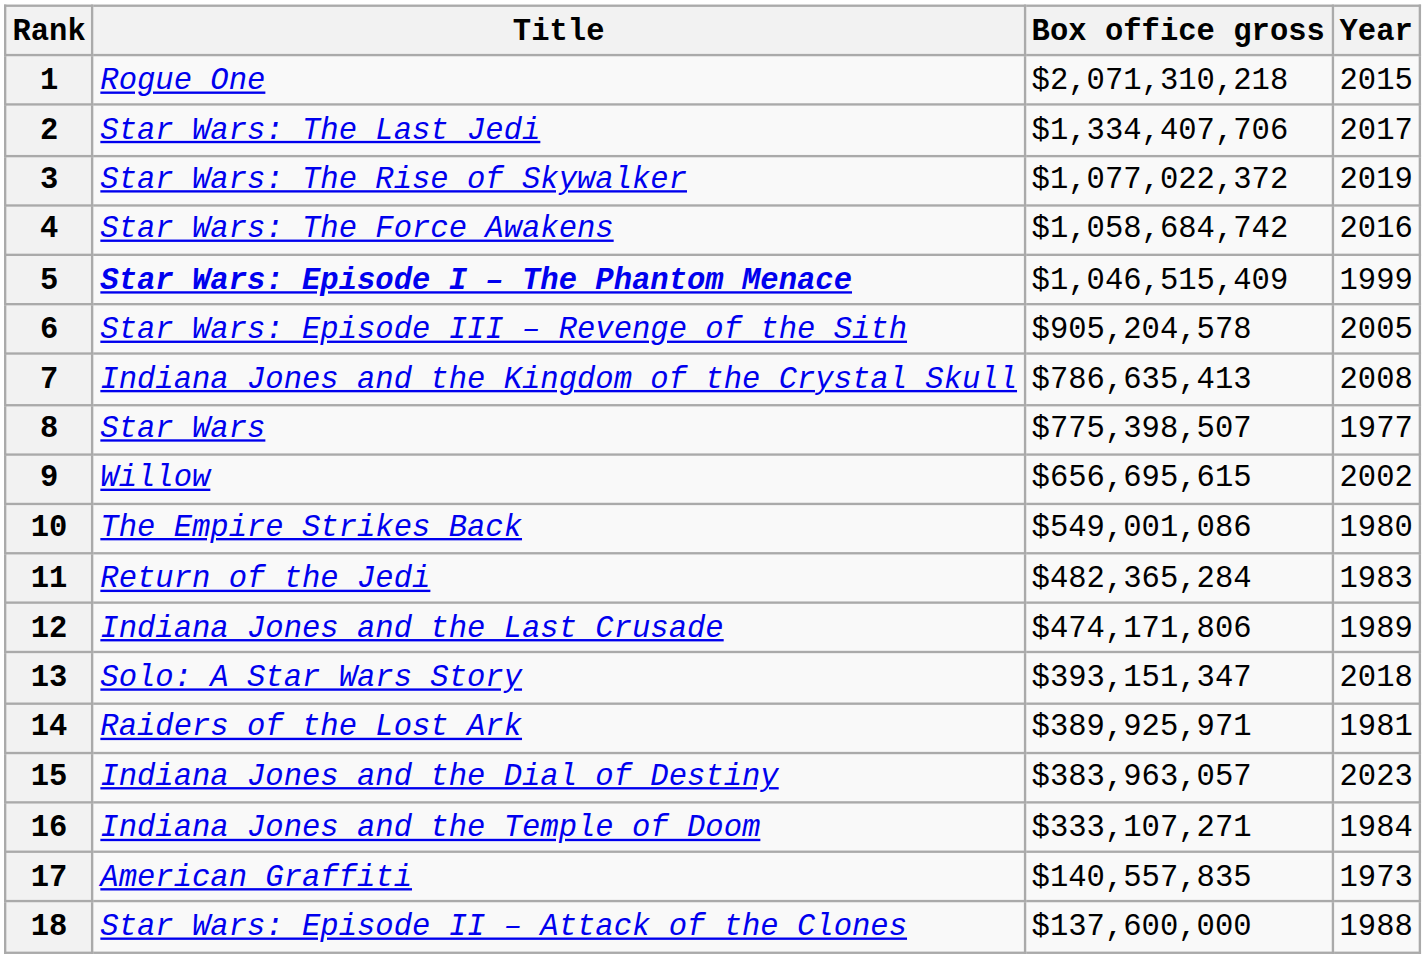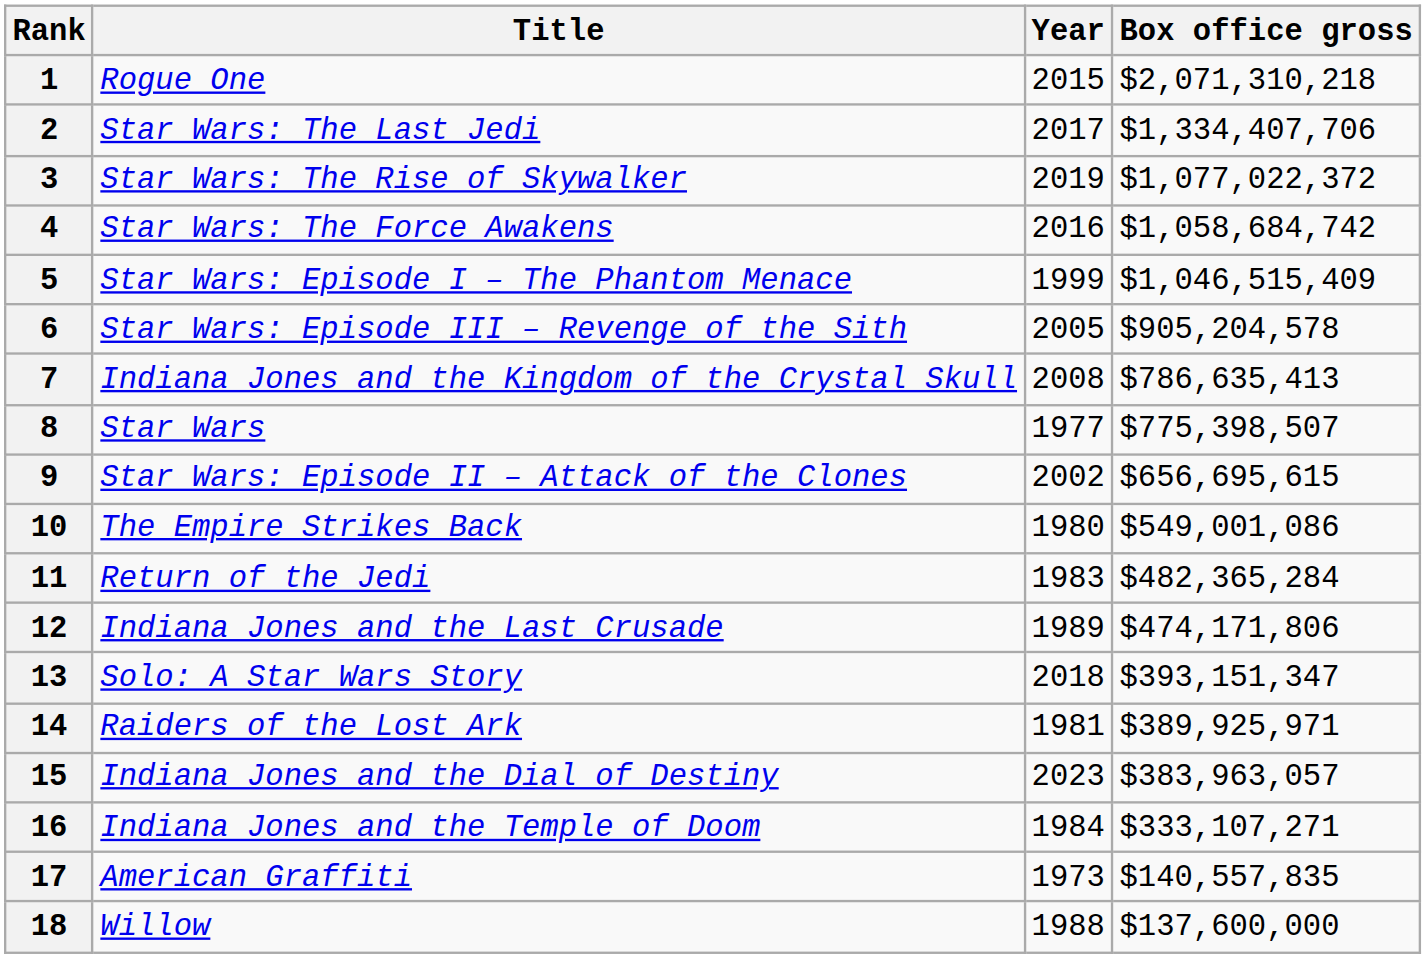columns swapped: (1376, 31) <-> (1178, 31)
(476, 280) bold -> (476, 280) normal
(155, 479) Willow -> (504, 479) Star Wars: Episode II – Attack of the Clones
(504, 927) Star Wars: Episode II – Attack of the Clones -> (155, 927) Willow
